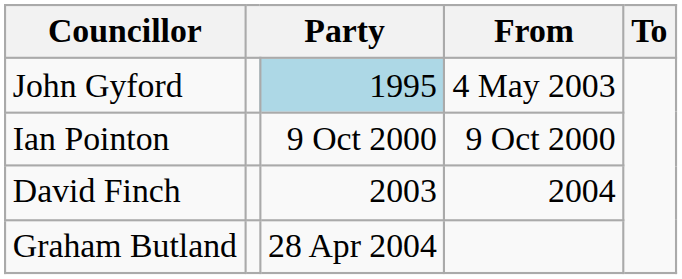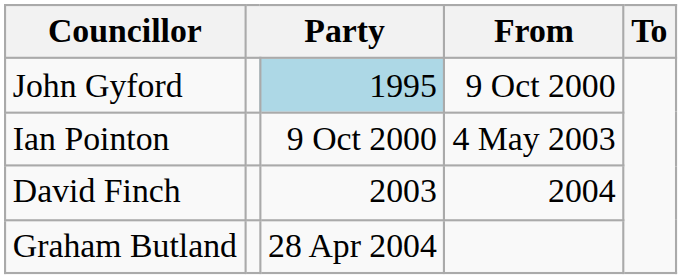(534, 84) 4 May 2003 -> (541, 84) 9 Oct 2000
(541, 138) 9 Oct 2000 -> (534, 138) 4 May 2003
